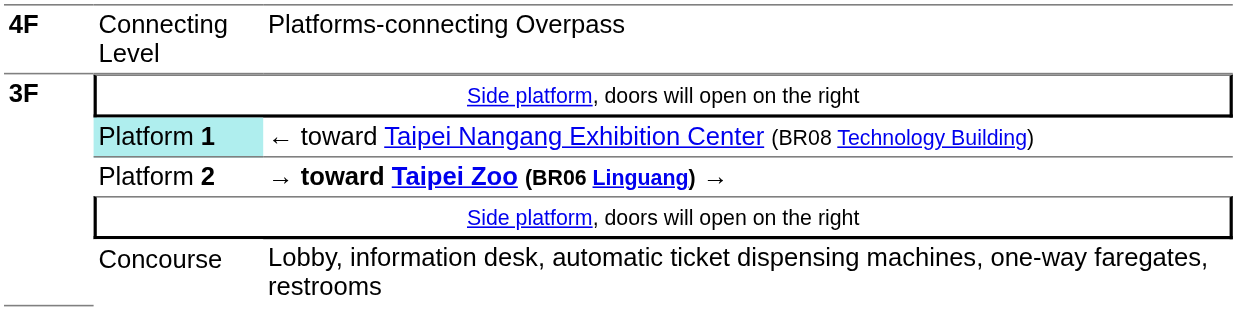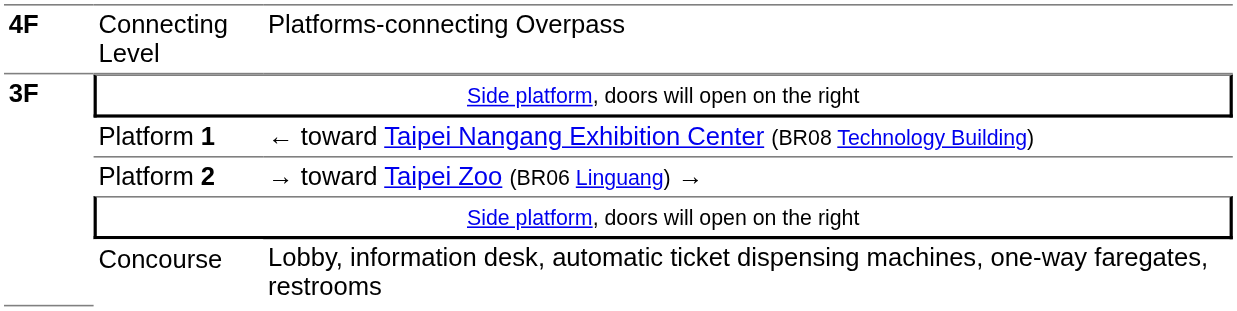(157, 136) paleturquoise background -> (157, 136) no background
(498, 176) bold -> (486, 176) normal
